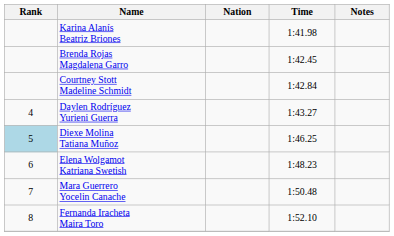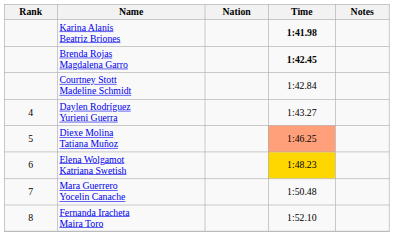(302, 33) normal -> (302, 33) bold
(302, 59) normal -> (302, 59) bold
(31, 139) lightblue background -> (31, 139) no background
(302, 139) no background -> (302, 139) lightsalmon background
(302, 165) no background -> (302, 165) gold background
